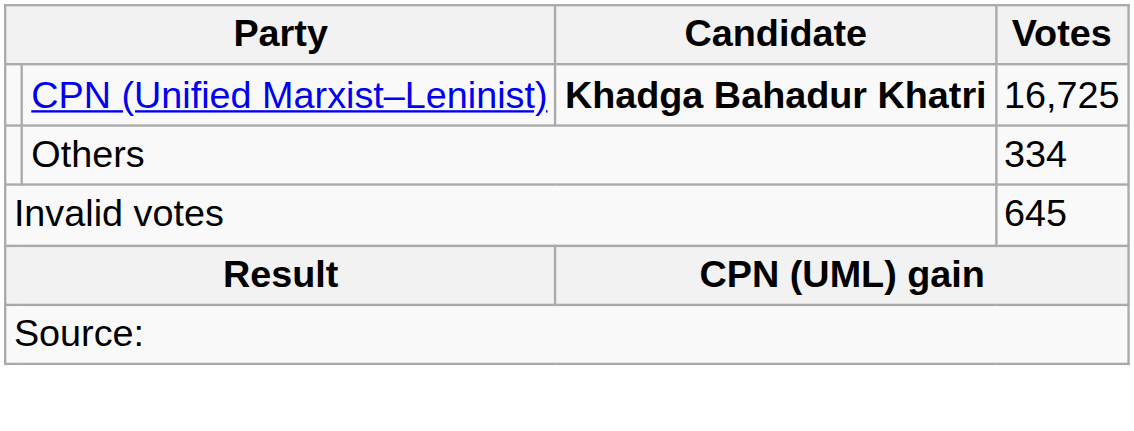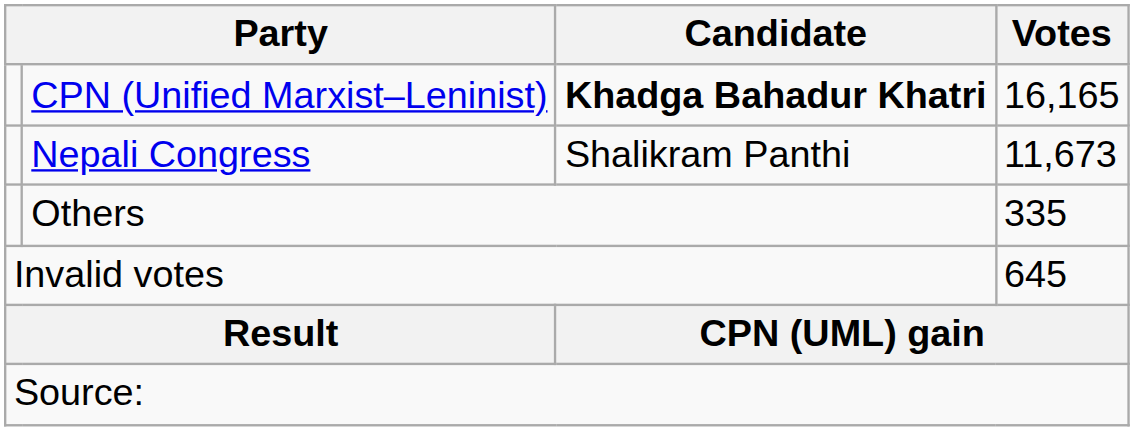(1062, 94) 16,725 -> (1062, 94) 16,165
+ row: (171, 154)
(1036, 154) 334 -> (1036, 214) 335
